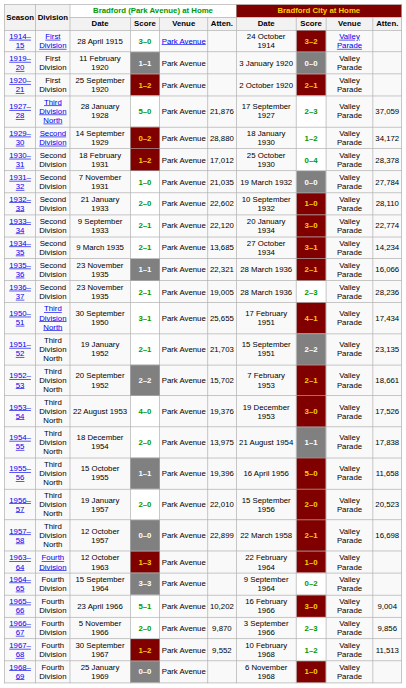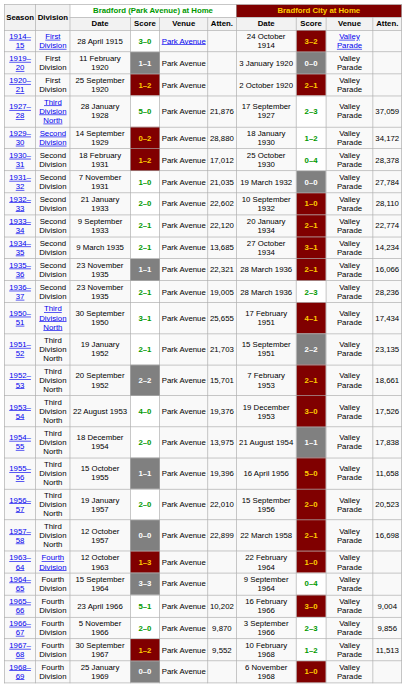(311, 226) 3–0 -> (311, 226) 2–1
(222, 380) 15,702 -> (222, 380) 15,701
(311, 584) 0–2 -> (311, 584) 0–4
